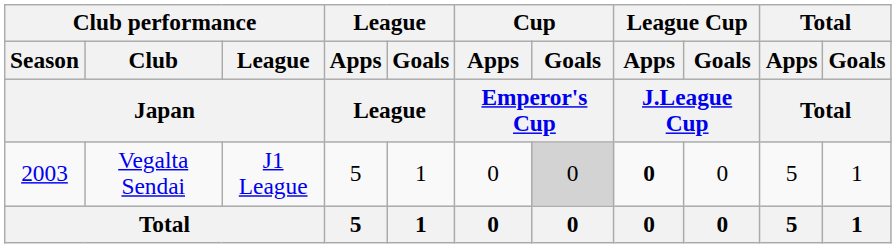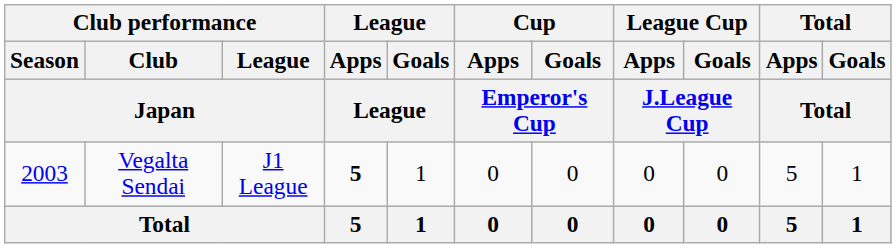(356, 173) normal -> (356, 173) bold
(573, 173) lightgrey background -> (573, 173) no background
(649, 173) bold -> (649, 173) normal
